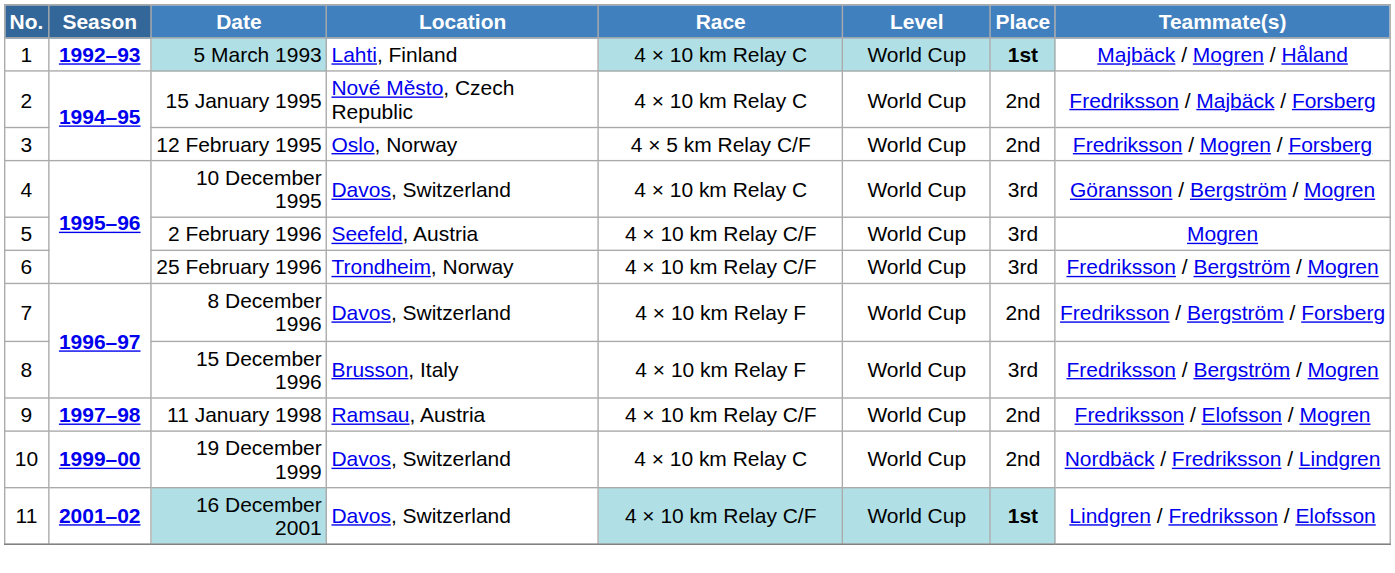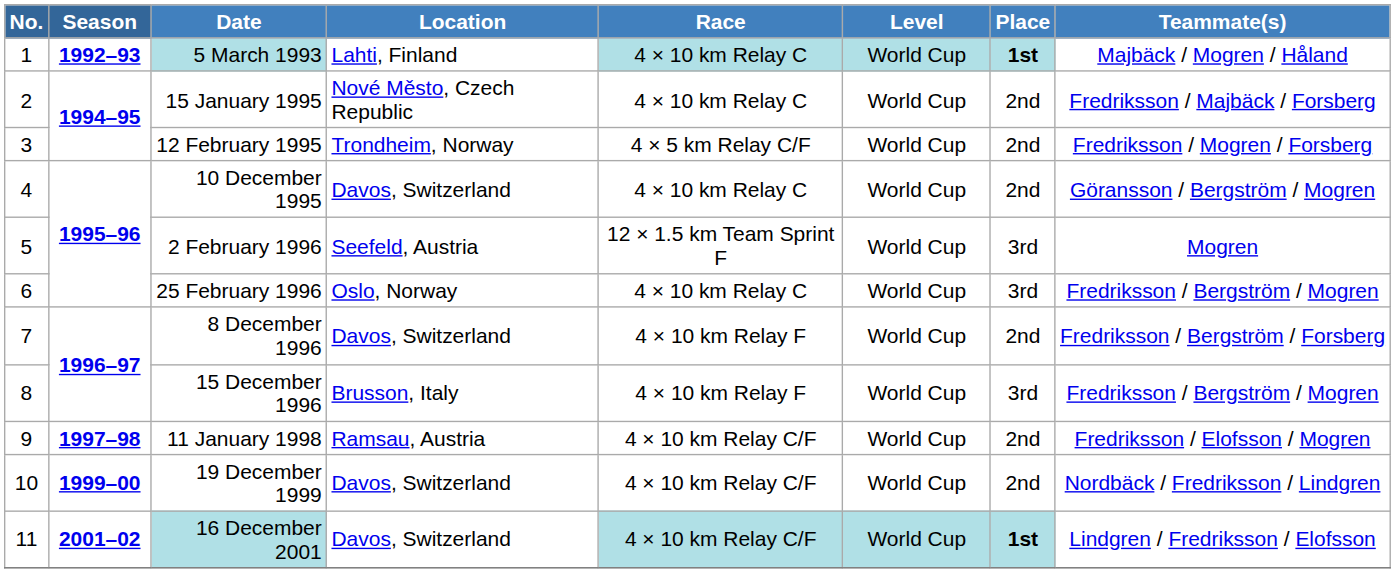(394, 145) Oslo, Norway -> (423, 145) Trondheim, Norway
(1023, 189) 3rd -> (1023, 189) 2nd
(721, 234) 4 × 10 km Relay C/F -> (721, 246) 12 × 1.5 km Team Sprint F
(423, 268) Trondheim, Norway -> (394, 291) Oslo, Norway
(721, 268) 4 × 10 km Relay C/F -> (721, 291) 4 × 10 km Relay C
(721, 459) 4 × 10 km Relay C -> (721, 483) 4 × 10 km Relay C/F
